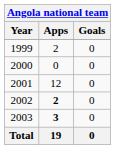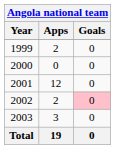(56, 100) bold -> (56, 100) normal
(92, 100) no background -> (92, 100) pink background
(56, 118) bold -> (56, 118) normal
